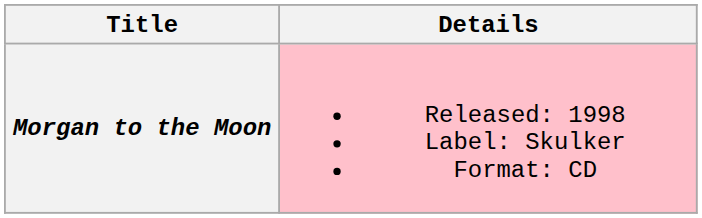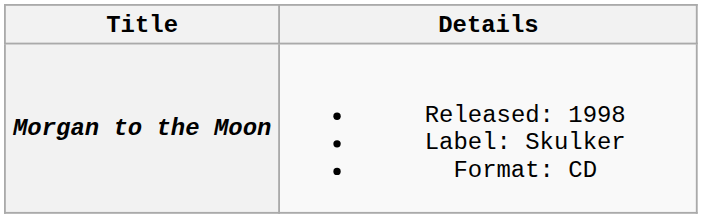(488, 143) pink background -> (488, 143) no background
